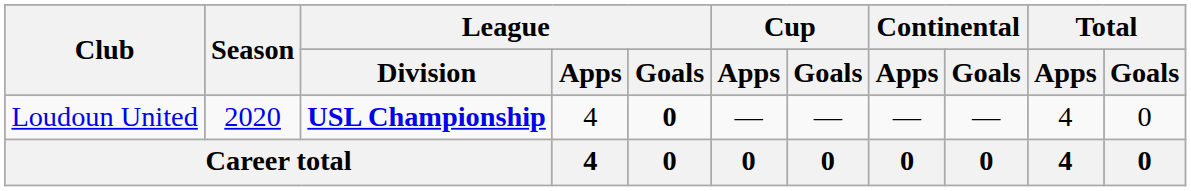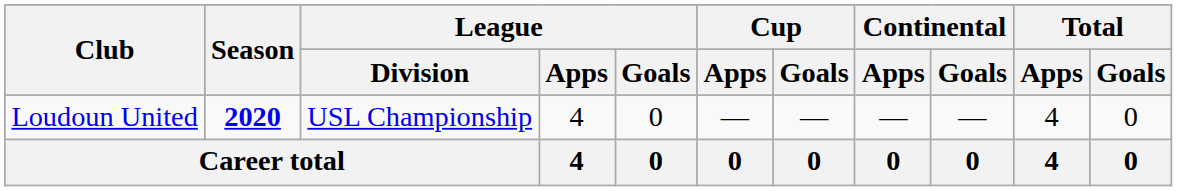(253, 116) normal -> (253, 116) bold
(427, 116) bold -> (420, 116) normal
(670, 116) bold -> (656, 116) normal
